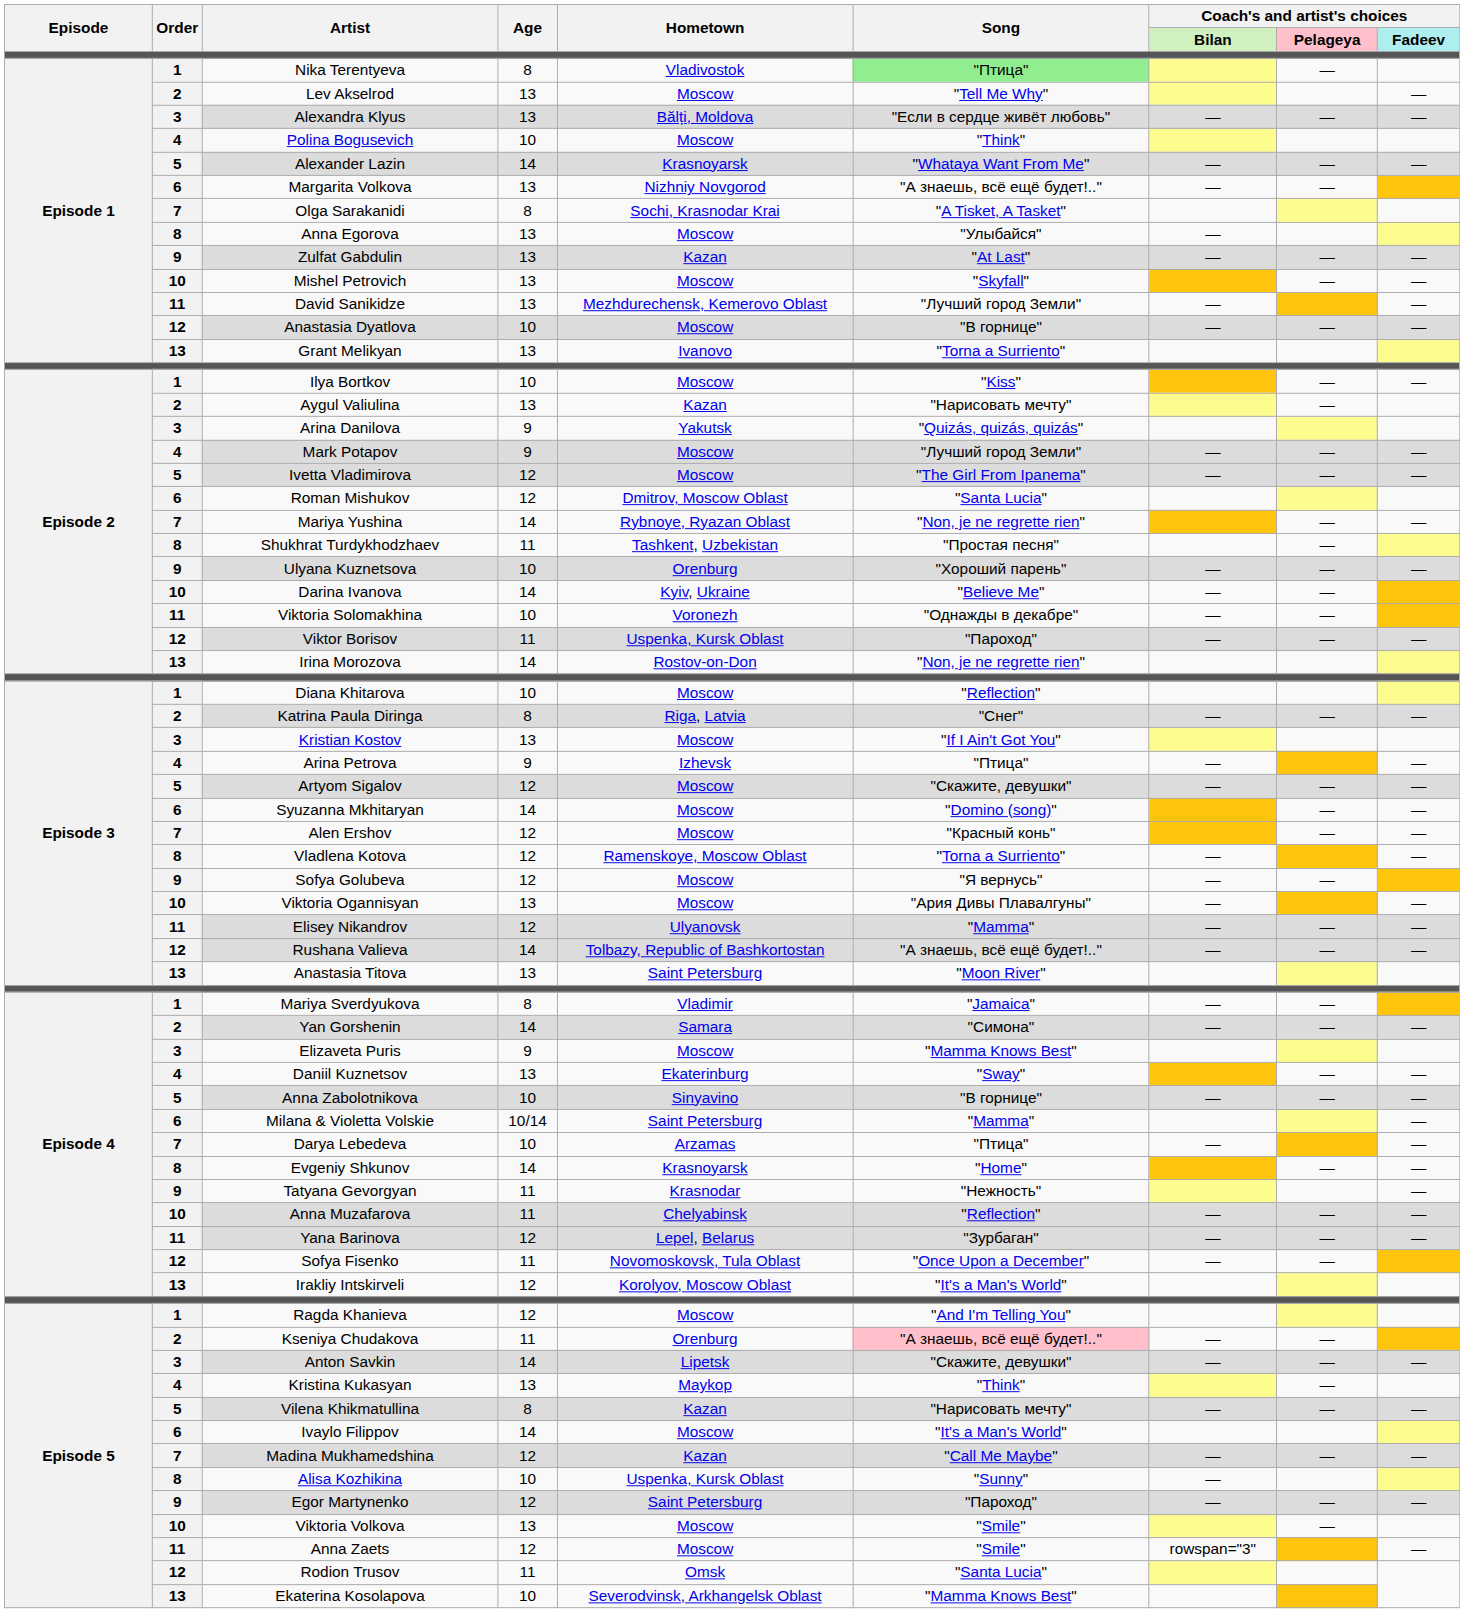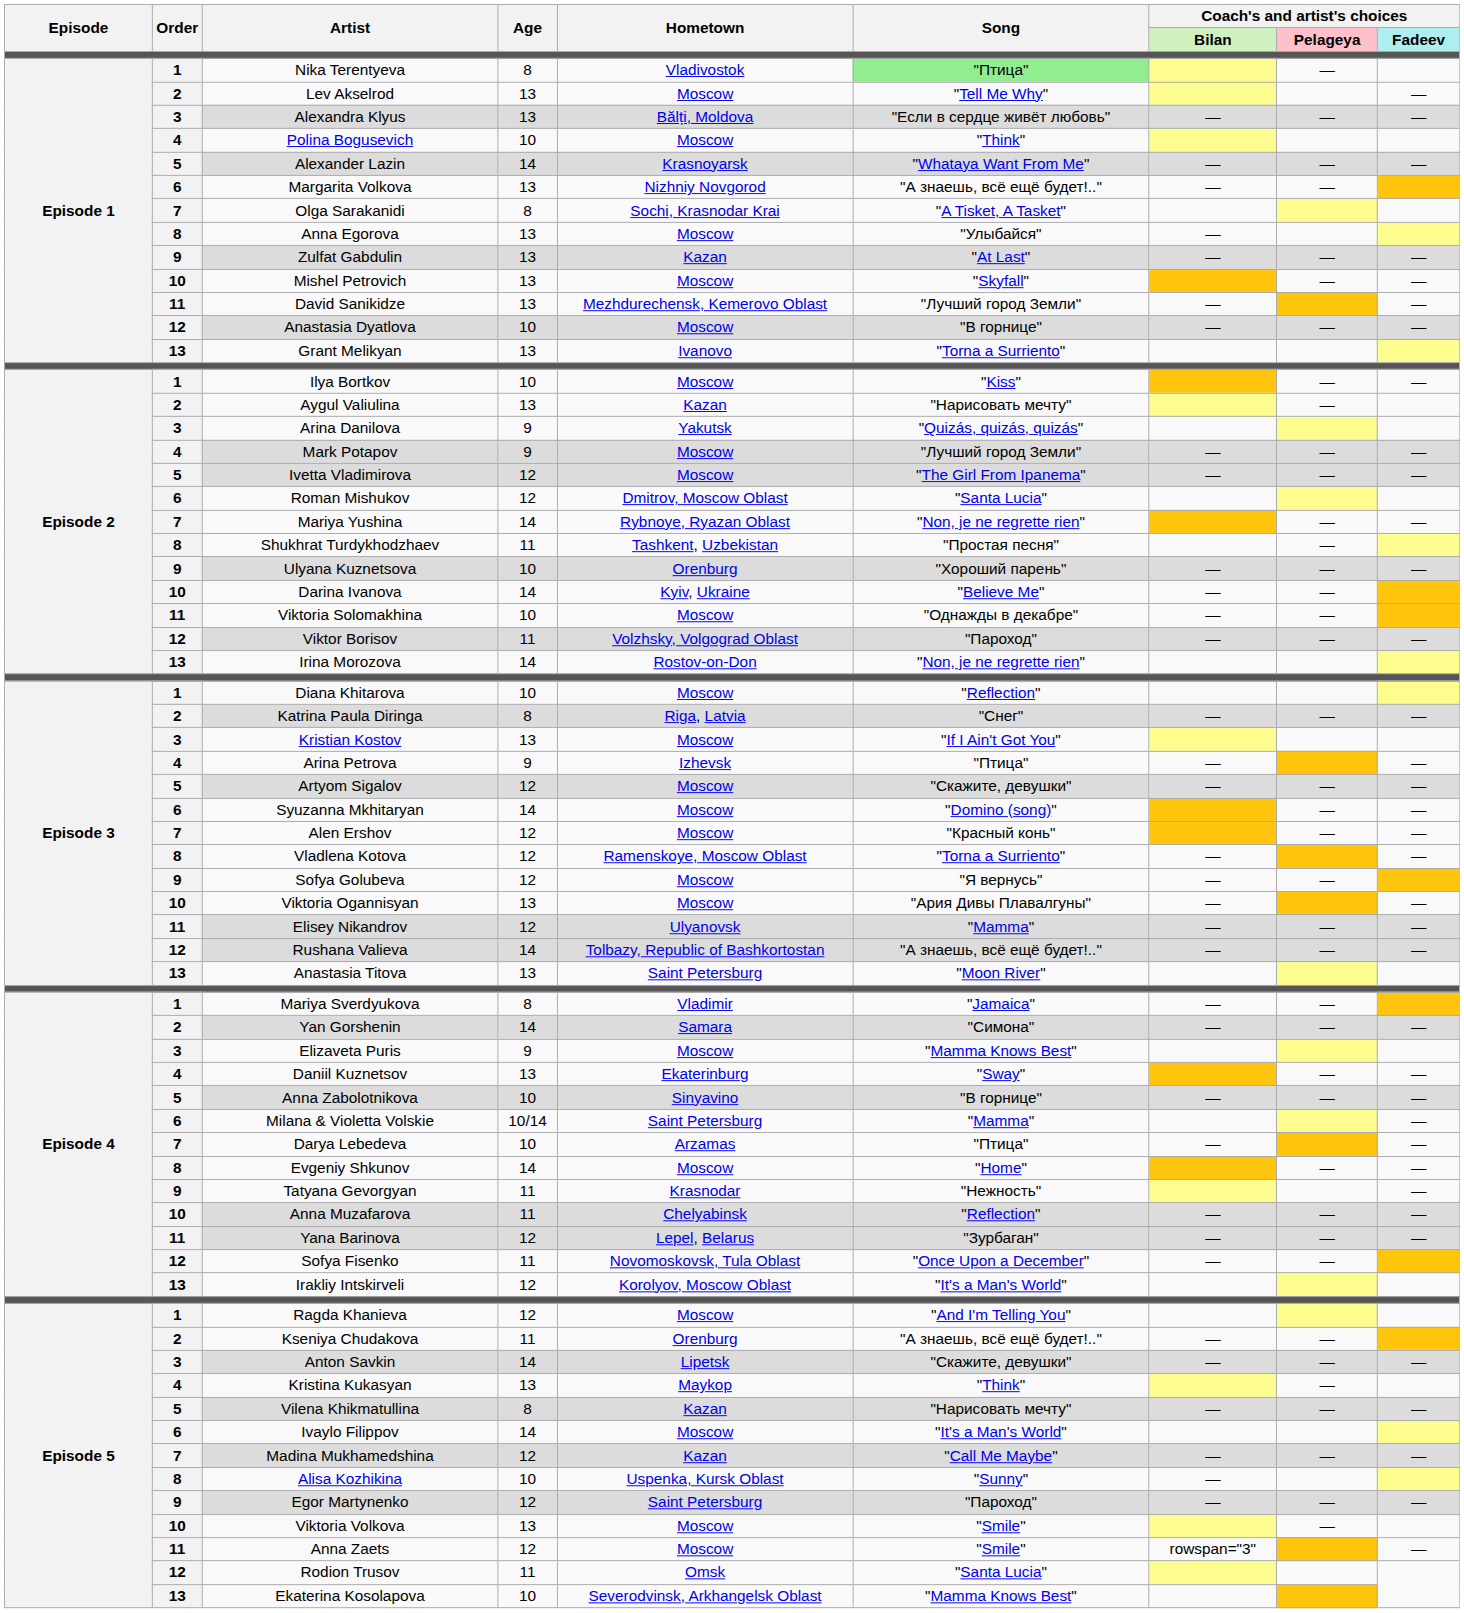(705, 615) Voronezh -> (705, 615) Moscow
(705, 639) Uspenka, Kursk Oblast -> (705, 639) Volzhsky, Volgograd Oblast
(705, 1168) Krasnoyarsk -> (705, 1168) Moscow
(1001, 1339) pink background -> (1001, 1339) no background
